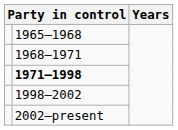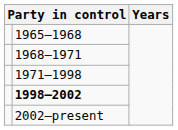(48, 75) bold -> (48, 75) normal
(48, 95) normal -> (48, 95) bold
